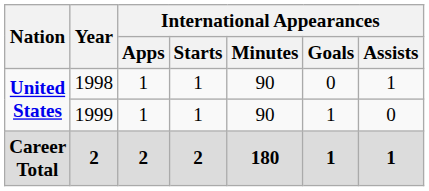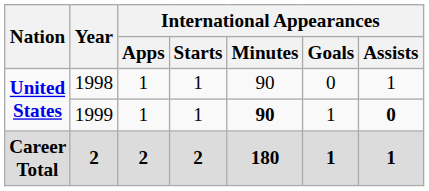(265, 115) normal -> (265, 115) bold
(391, 115) normal -> (391, 115) bold
